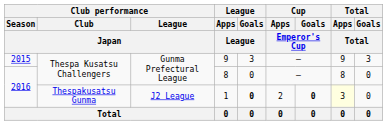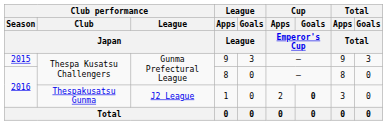(252, 96) bold -> (252, 96) normal
(343, 96) lightyellow background -> (343, 96) no background
